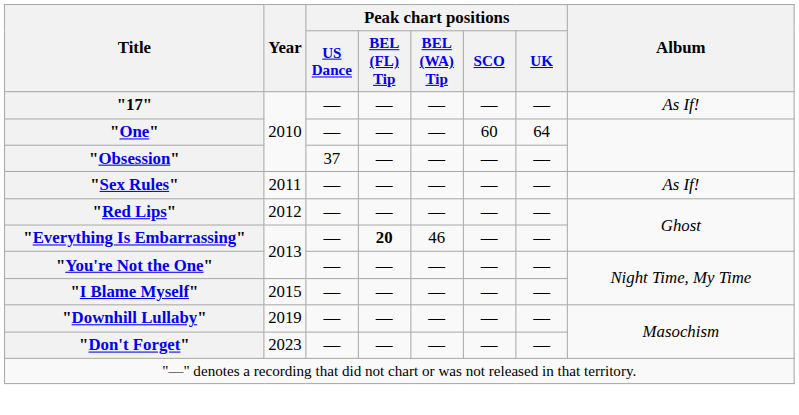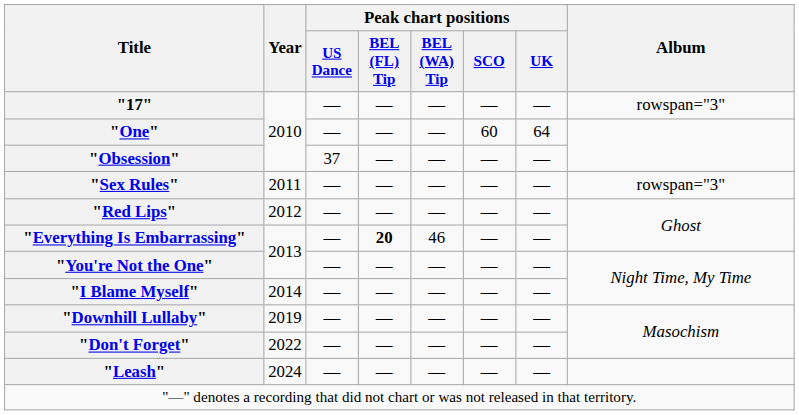(681, 105) As If! -> (681, 105) rowspan="3"
(681, 185) As If! -> (681, 185) rowspan="3"
(285, 291) 2015 -> (285, 291) 2014
(285, 344) 2023 -> (285, 344) 2022
+ row: (134, 371)
